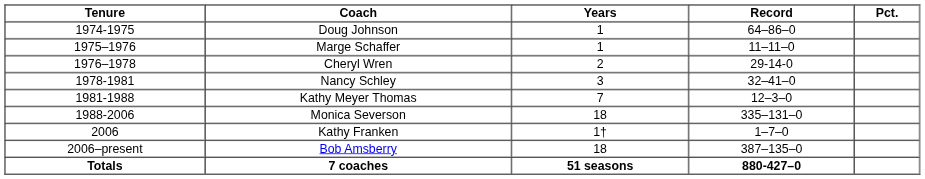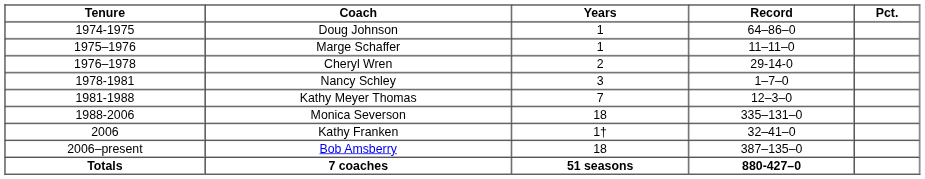(772, 81) 32–41–0 -> (772, 81) 1–7–0
(772, 131) 1–7–0 -> (772, 131) 32–41–0
